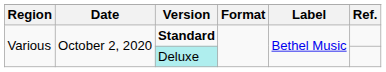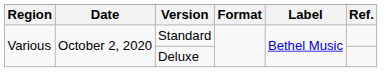(187, 35) bold -> (185, 35) normal
(179, 56) paleturquoise background -> (179, 56) no background
